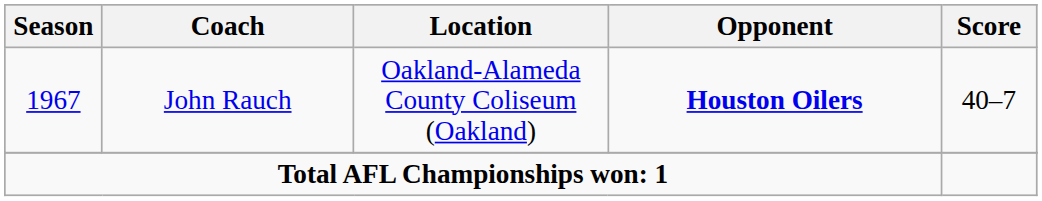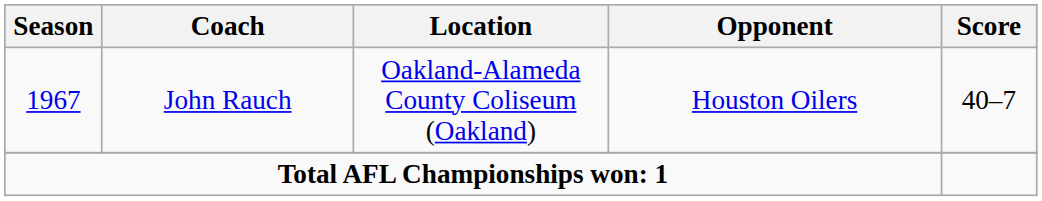(775, 99) bold -> (775, 99) normal
